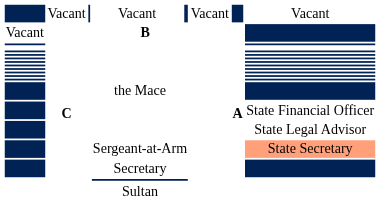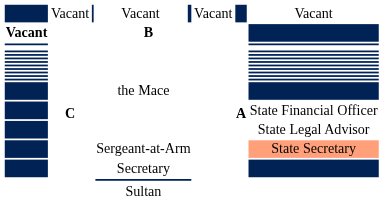(25, 32) normal -> (27, 32) bold
